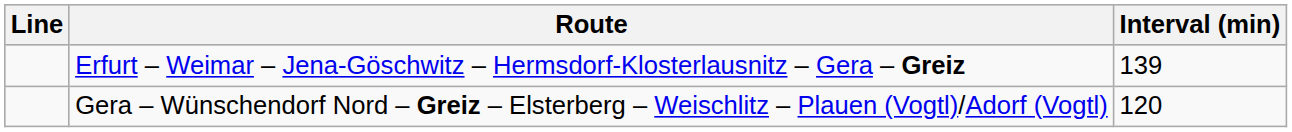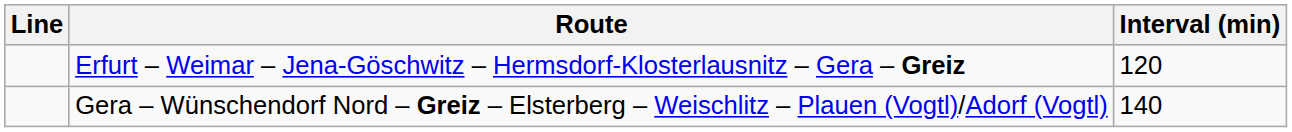(1141, 65) 139 -> (1141, 65) 120
(1141, 106) 120 -> (1141, 106) 140
